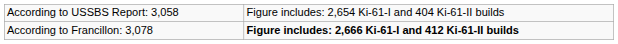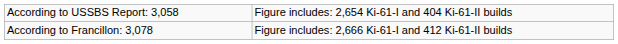(383, 30) bold -> (383, 30) normal
